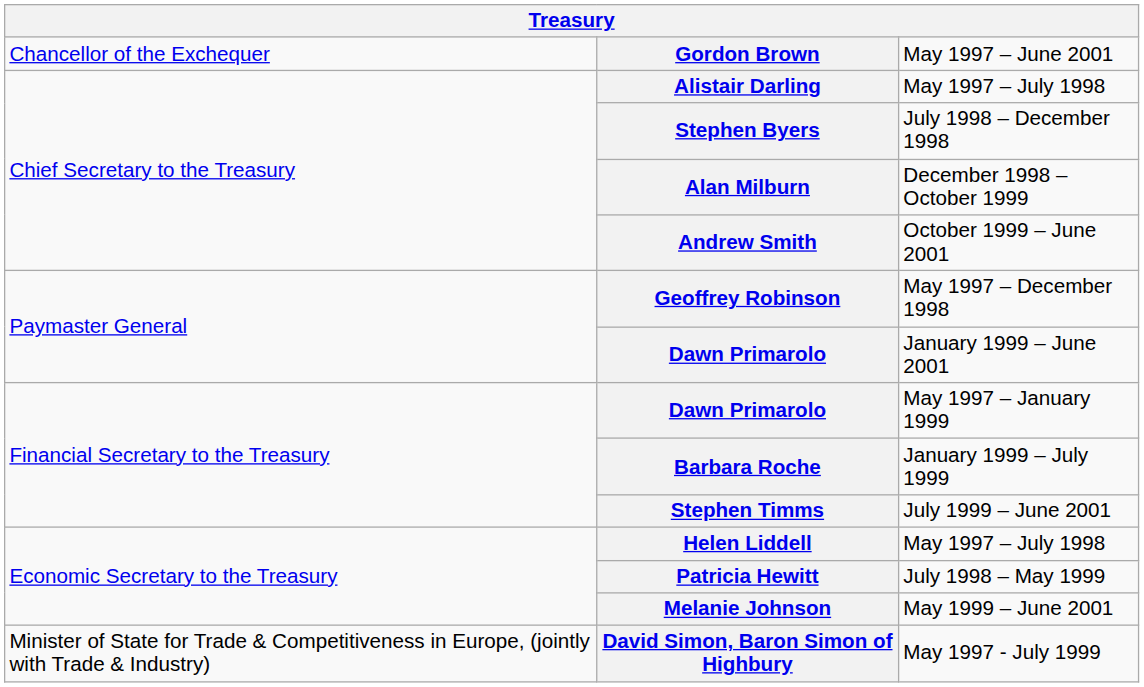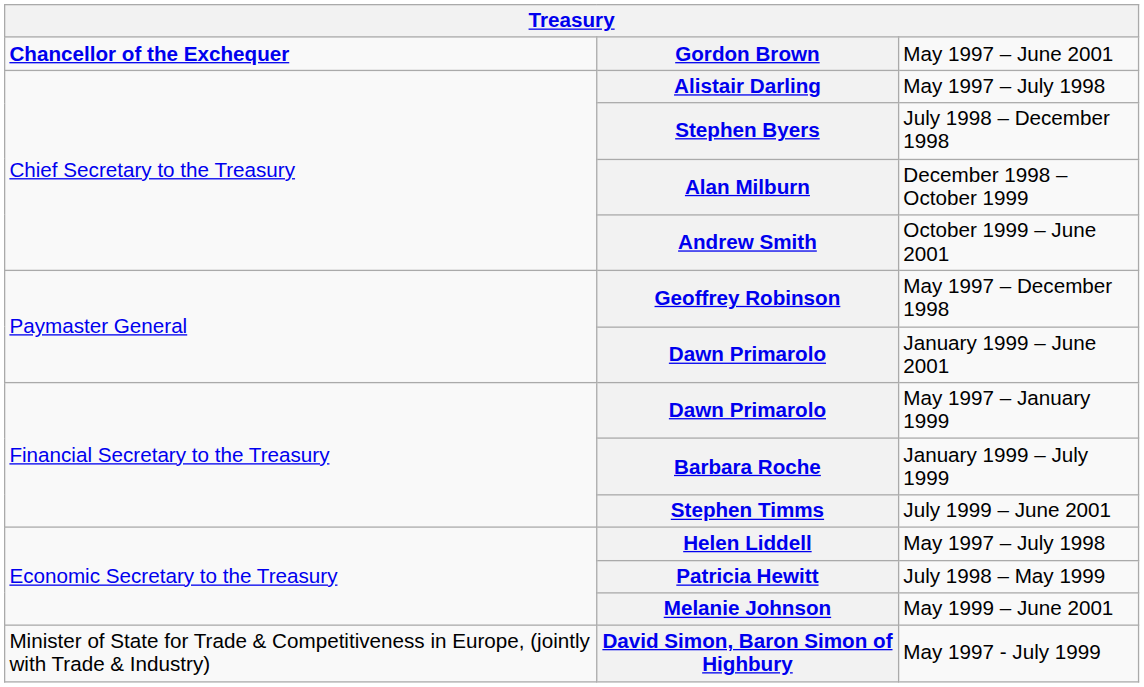(140, 53) normal -> (149, 53) bold
